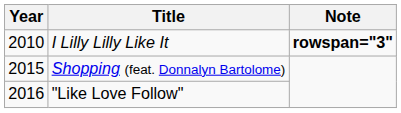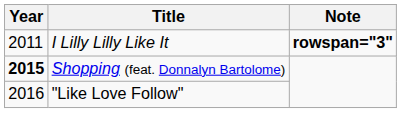(26, 42) 2010 -> (26, 42) 2011
(26, 68) normal -> (26, 68) bold
